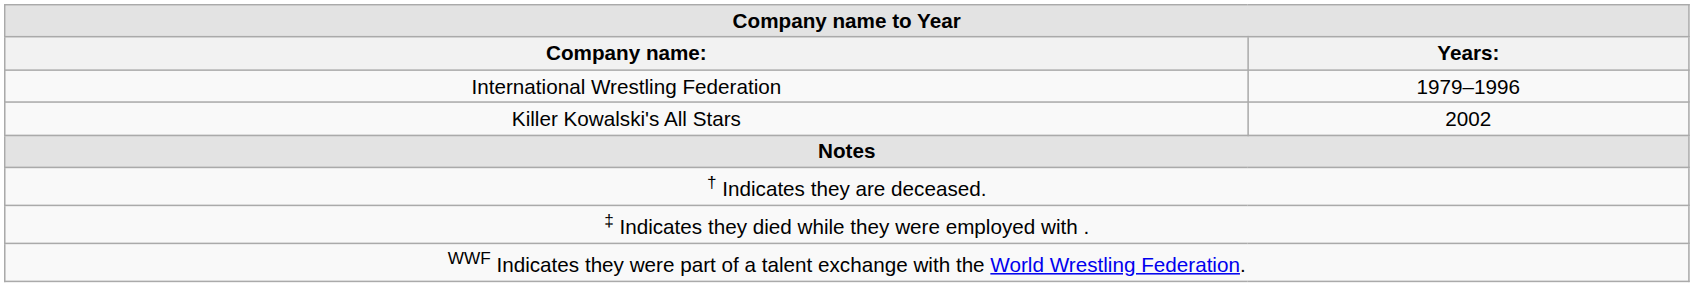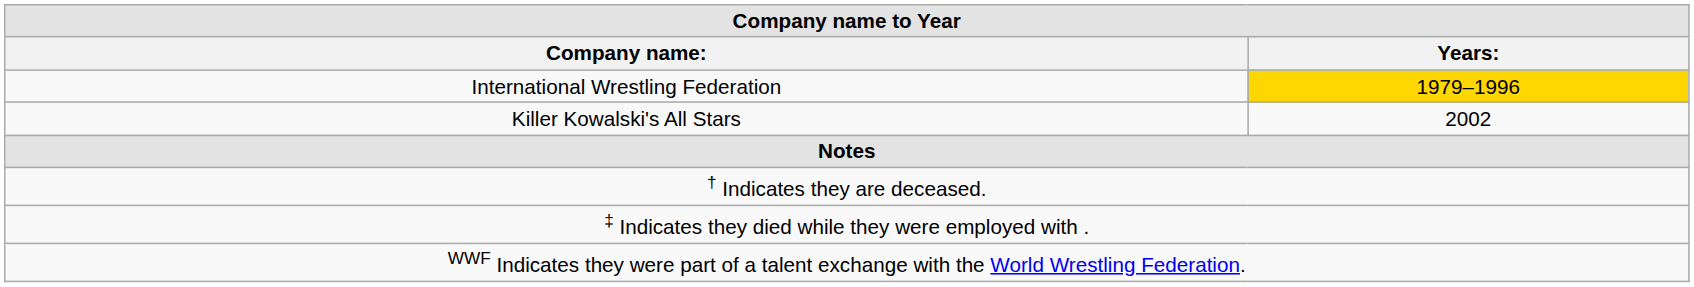(1468, 86) no background -> (1468, 86) gold background
